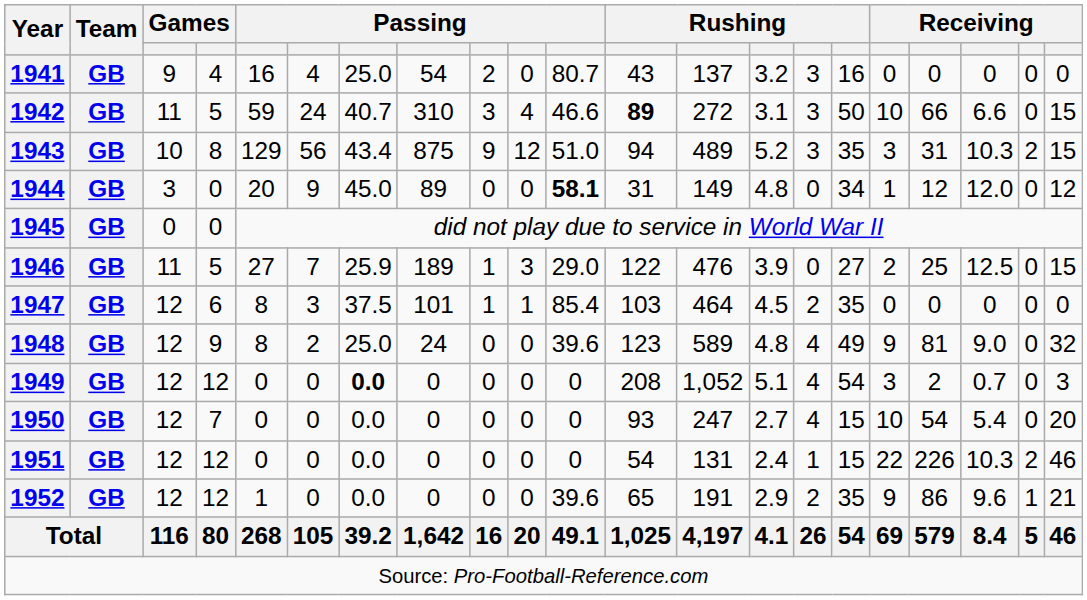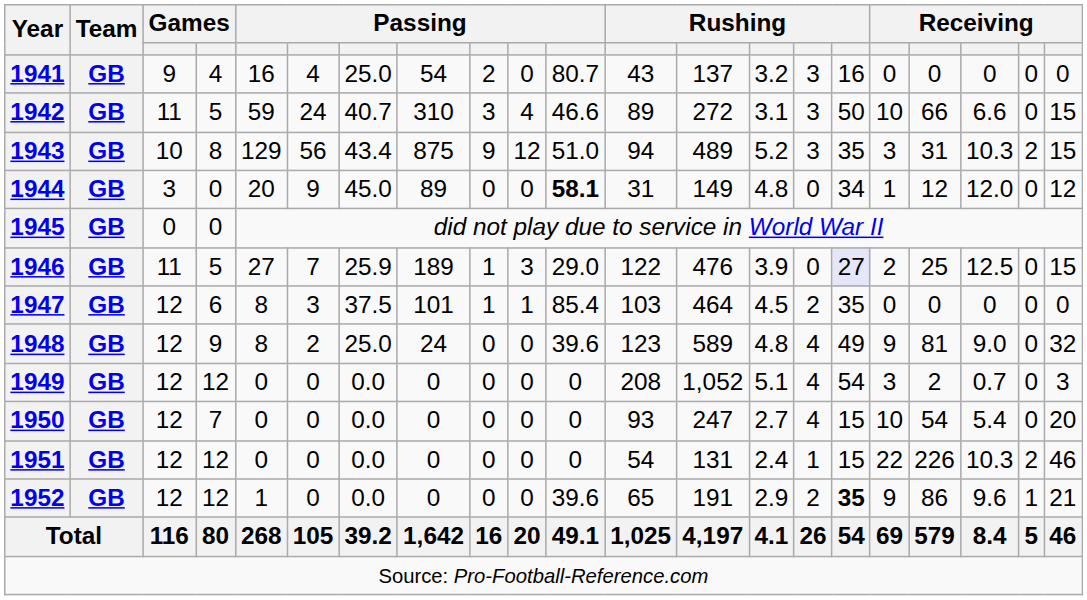(641, 112) bold -> (641, 112) normal
(851, 266) no background -> (851, 266) lavender background
(368, 382) bold -> (368, 382) normal
(851, 497) normal -> (851, 497) bold
